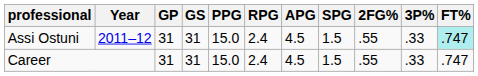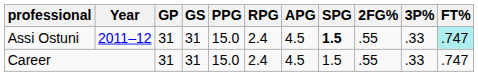(332, 37) normal -> (332, 37) bold
